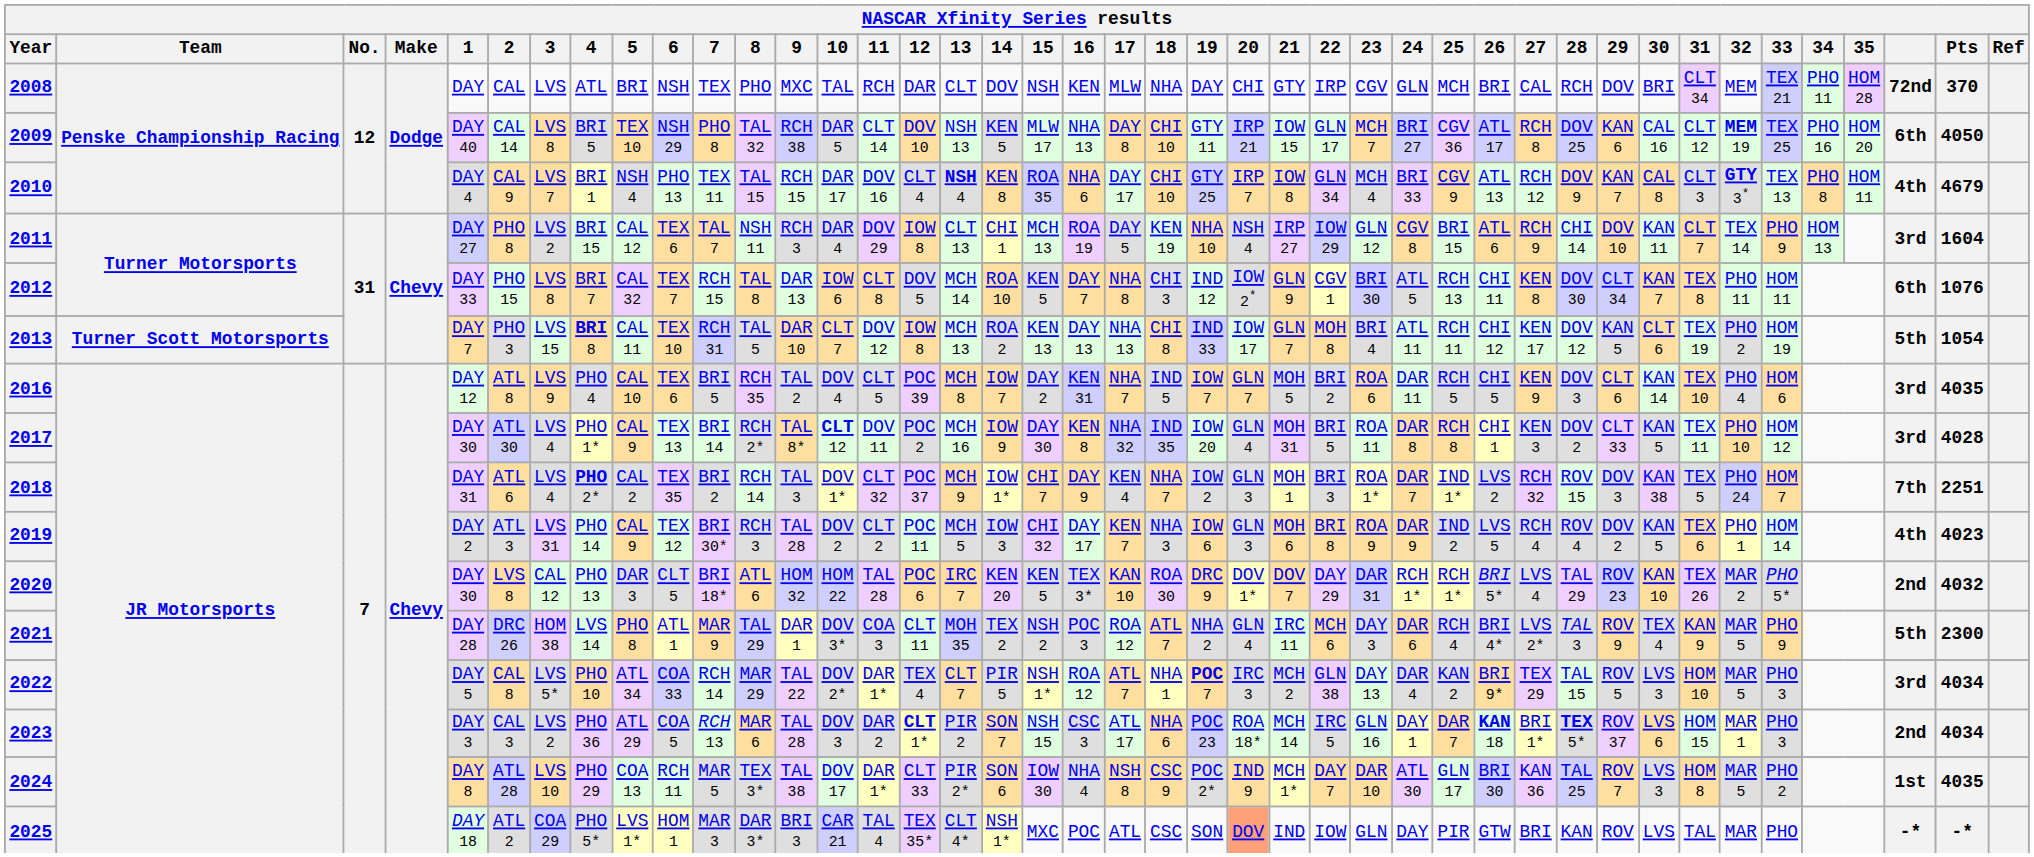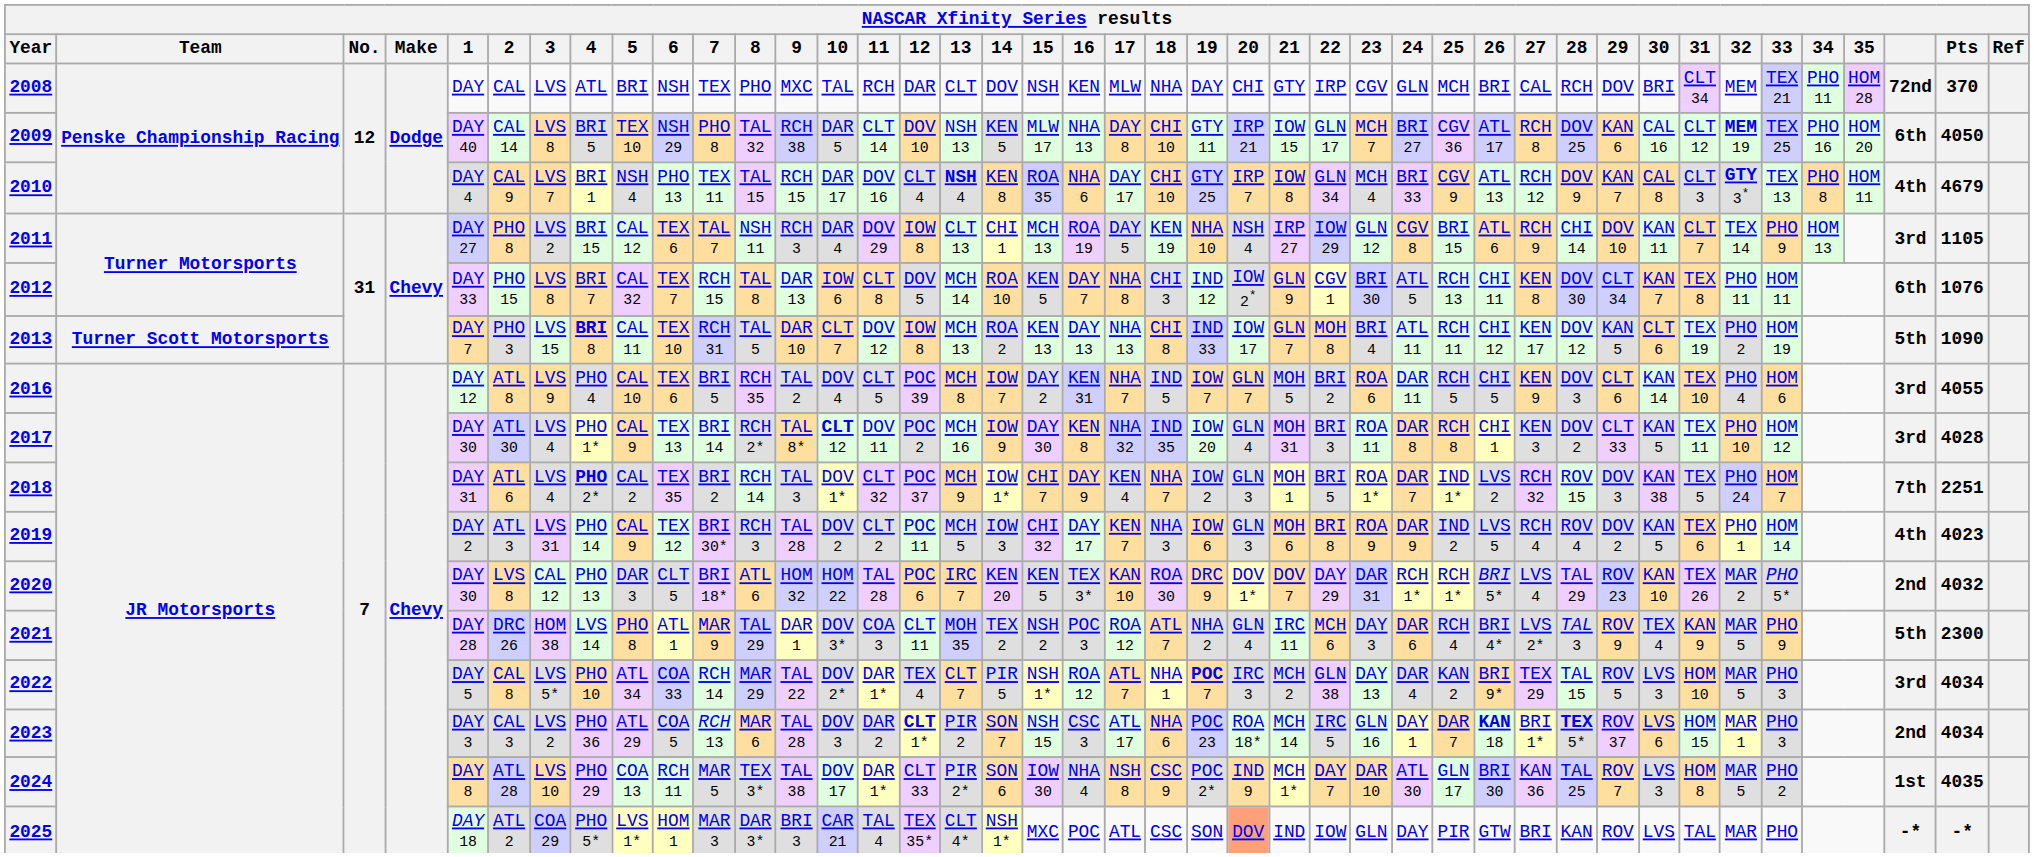(1962, 238) 1604 -> (1962, 238) 1105
(1962, 339) 1054 -> (1962, 339) 1090
(1962, 389) 4035 -> (1962, 389) 4055
(1330, 437) BRI 5 -> (1330, 437) BRI 3
(1330, 486) BRI 3 -> (1330, 486) BRI 5
